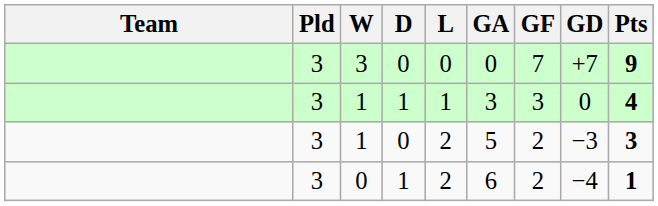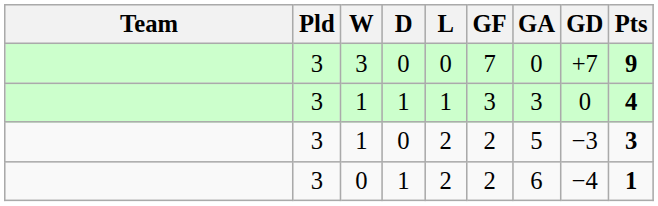columns swapped: (538, 24) <-> (491, 24)
